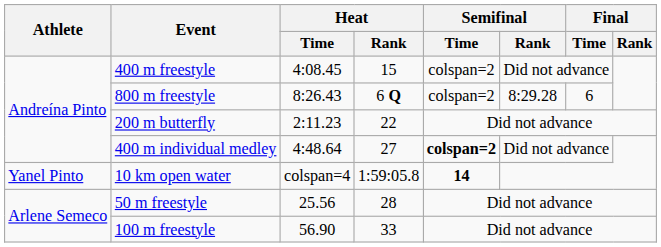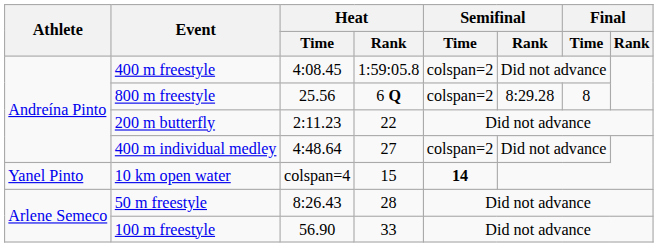(389, 69) 15 -> (389, 69) 1:59:05.8
(317, 96) 8:26.43 -> (317, 96) 25.56
(589, 96) 6 -> (586, 96) 8
(461, 149) bold -> (460, 149) normal
(389, 176) 1:59:05.8 -> (389, 176) 15
(317, 202) 25.56 -> (317, 202) 8:26.43
